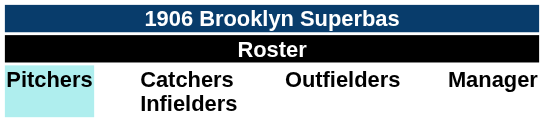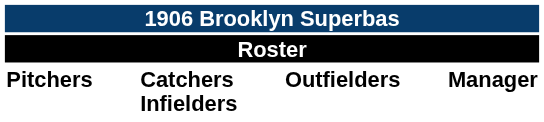(49, 79) paleturquoise background -> (49, 79) no background
